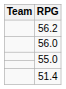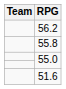(48, 44) 56.0 -> (48, 44) 55.8
(48, 76) 51.4 -> (48, 76) 51.6
